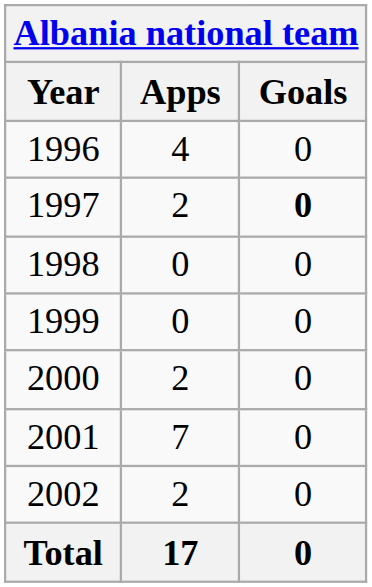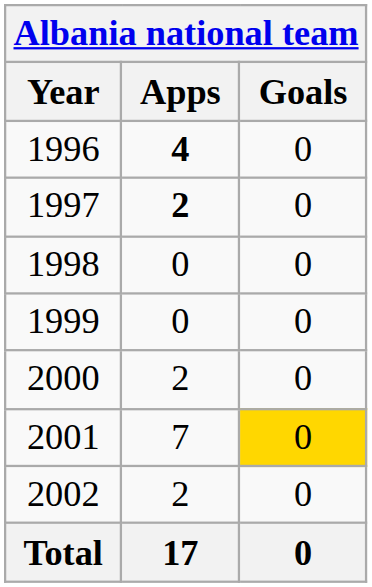(180, 148) normal -> (180, 148) bold
(180, 206) normal -> (180, 206) bold
(303, 206) bold -> (303, 206) normal
(303, 436) no background -> (303, 436) gold background
